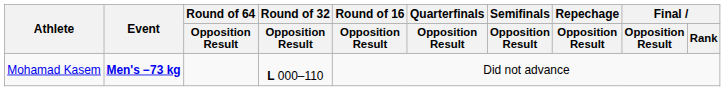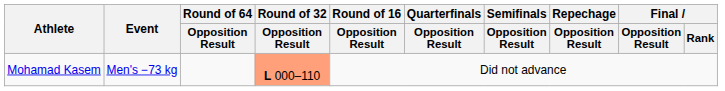(144, 70) bold -> (142, 70) normal
(295, 77) no background -> (292, 77) lightsalmon background
